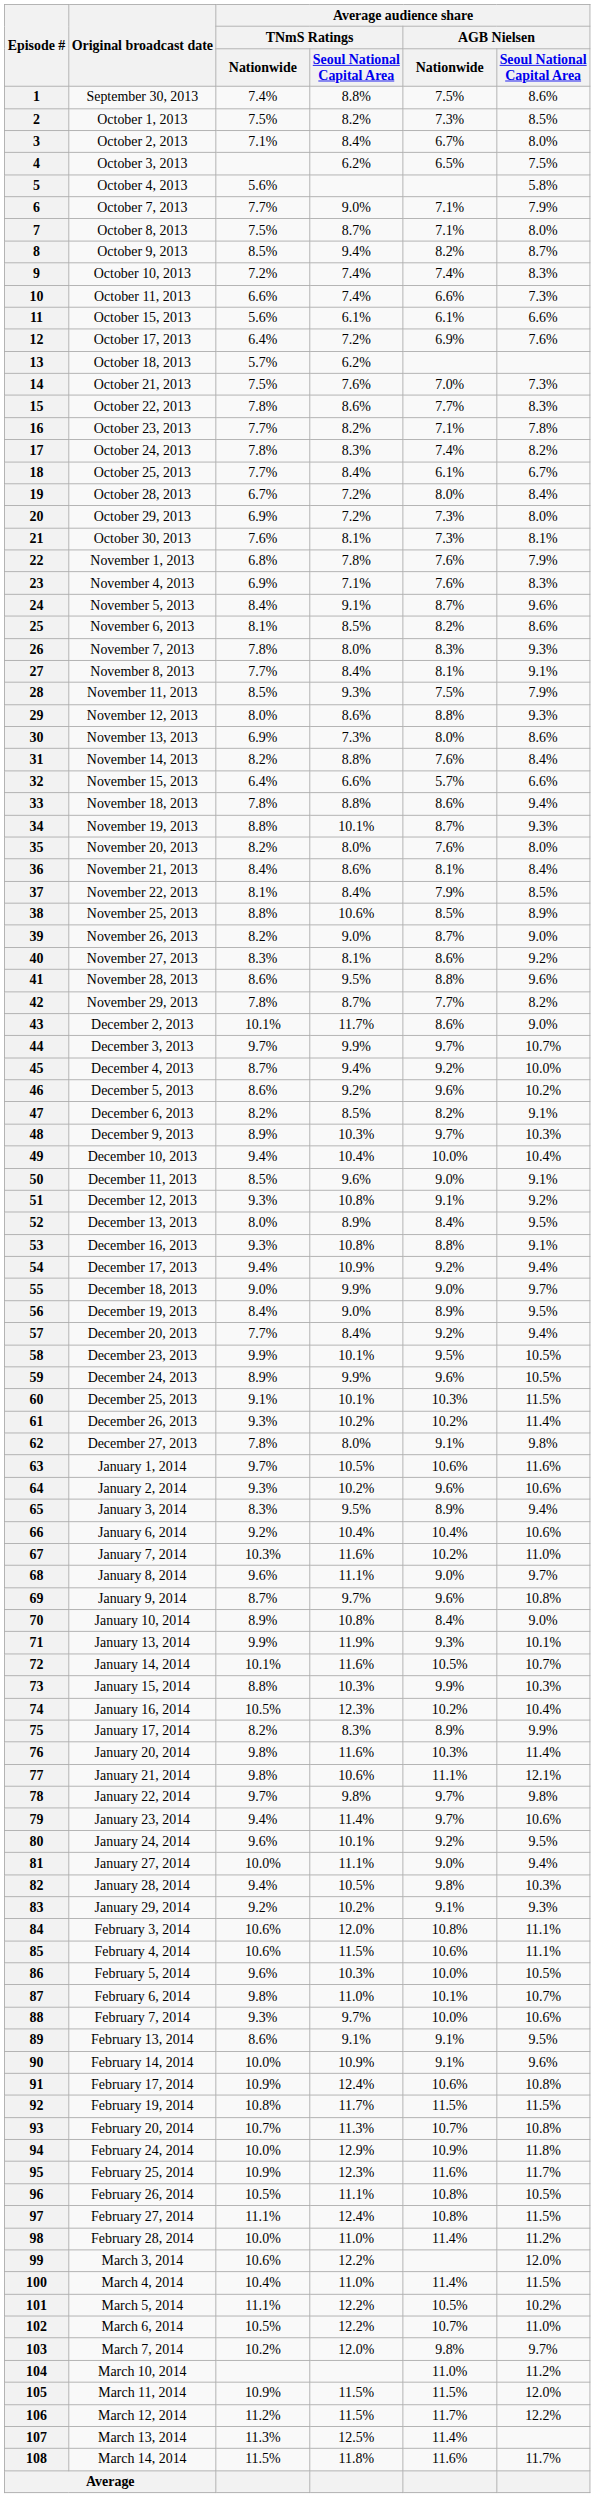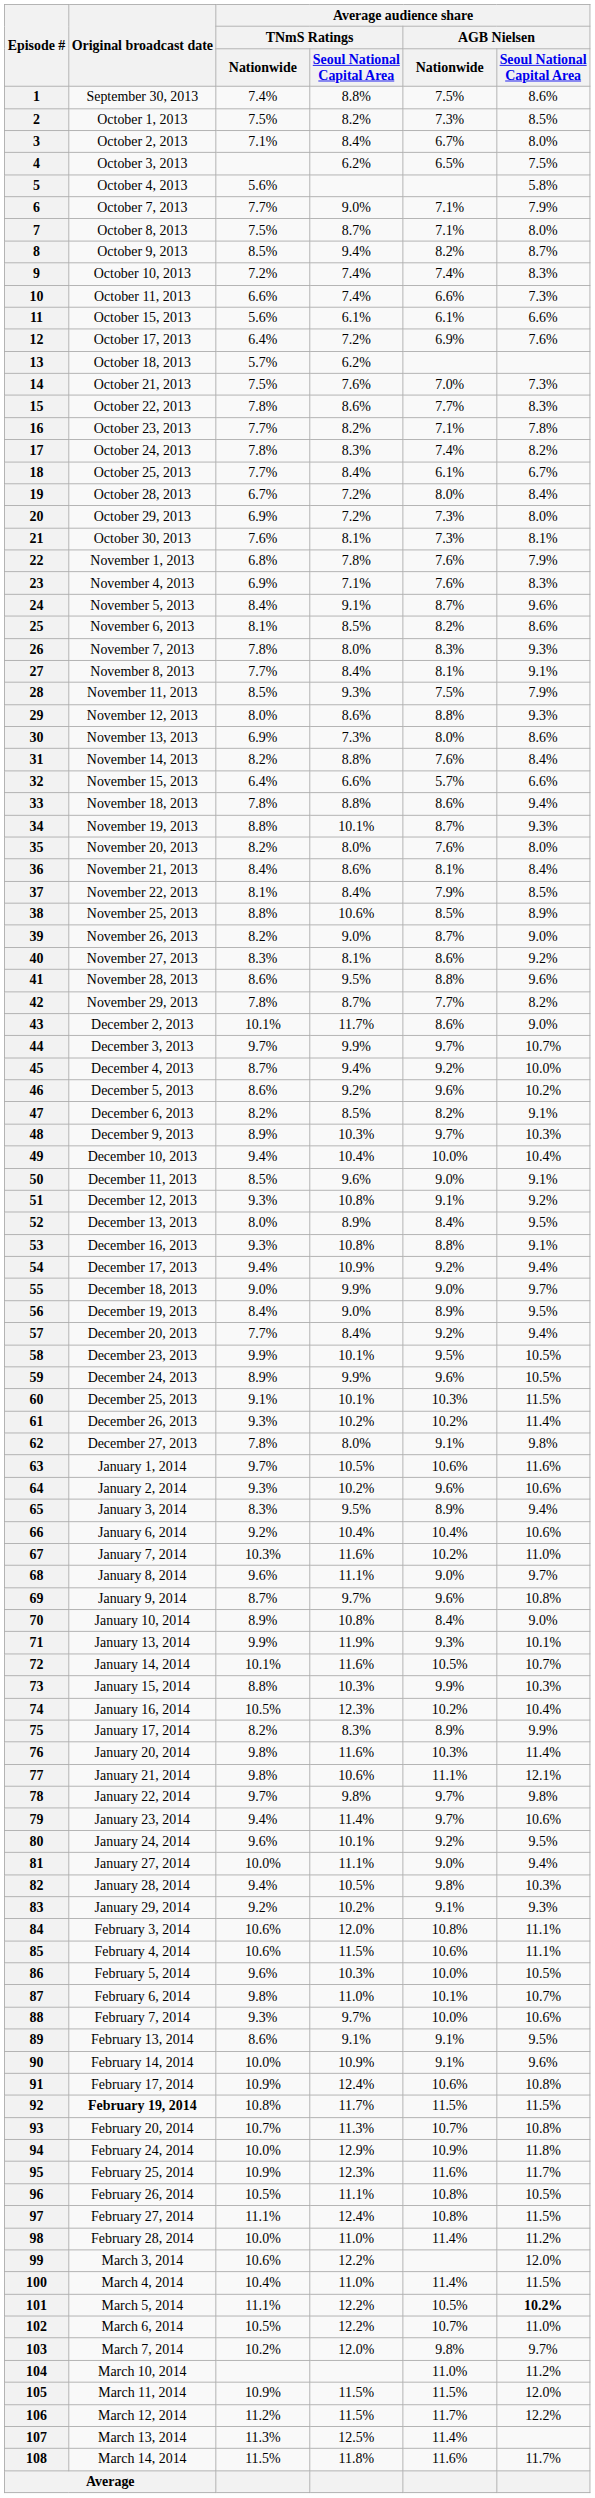(142, 2106) normal -> (142, 2106) bold
(543, 2305) normal -> (543, 2305) bold
